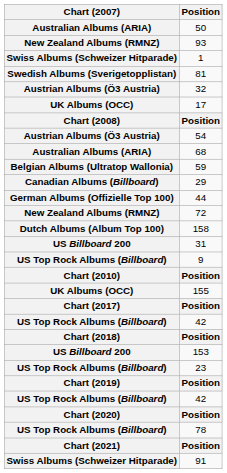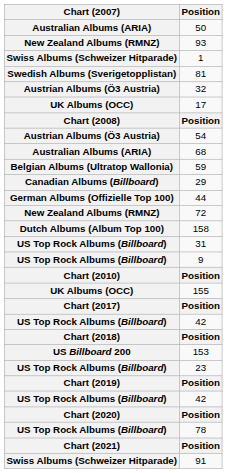(92, 244) US Billboard 200 -> (92, 244) US Top Rock Albums (Billboard)
